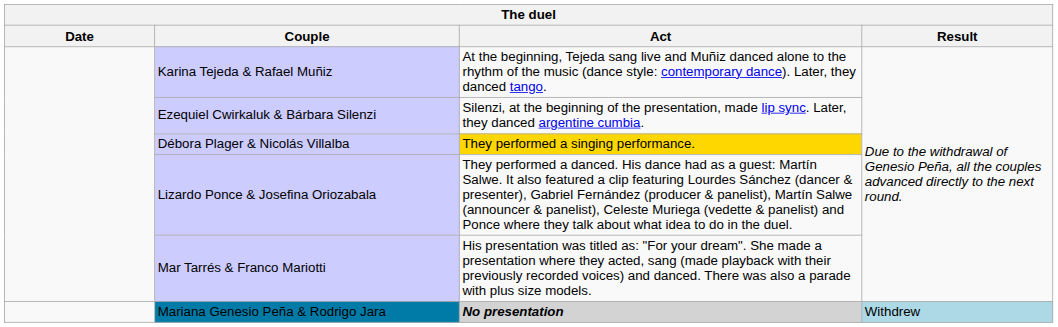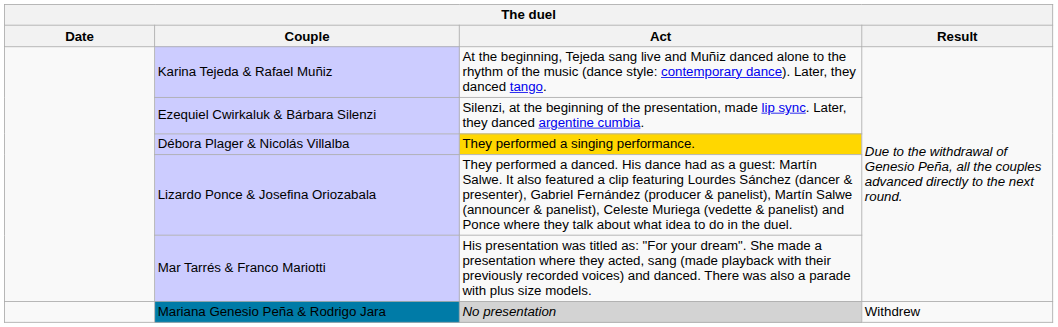(513, 311) bold -> (509, 311) normal
(893, 311) lightblue background -> (893, 311) no background
